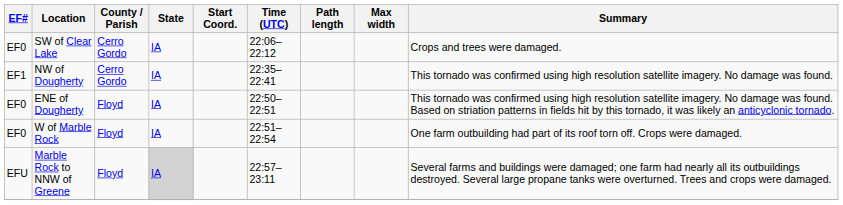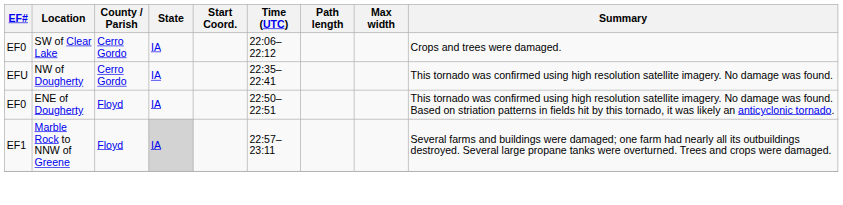(16, 76) EF1 -> (17, 76) EFU
- row: (63, 133)
(17, 173) EFU -> (16, 145) EF1
